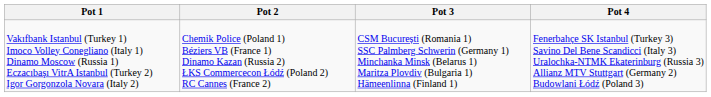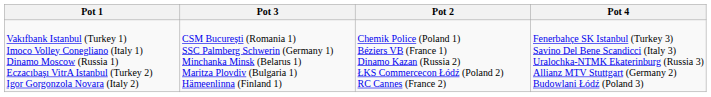columns swapped: (268, 12) <-> (443, 12)
